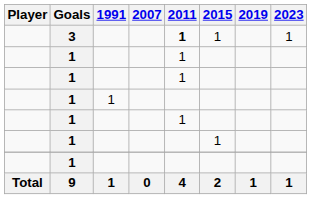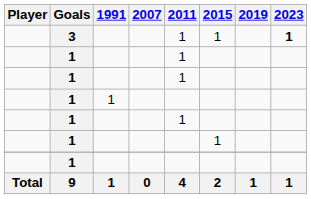(182, 36) bold -> (182, 36) normal
(289, 36) normal -> (289, 36) bold
